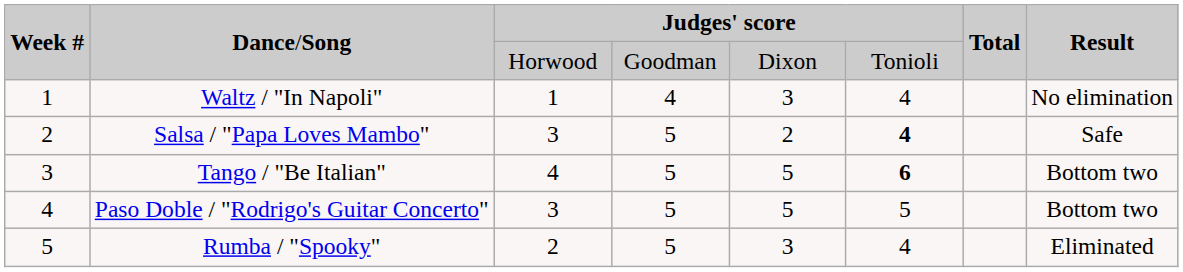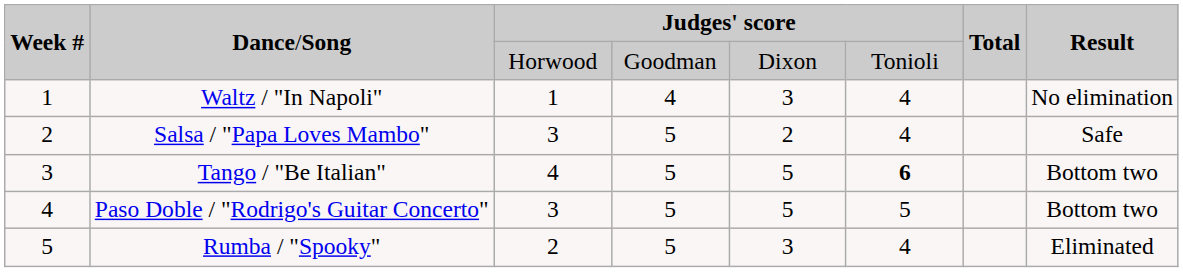(905, 135) bold -> (905, 135) normal
